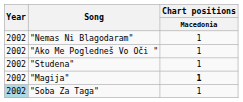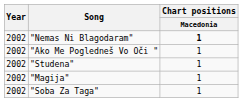(199, 38) normal -> (199, 38) bold
(199, 78) bold -> (199, 78) normal
(16, 91) lightblue background -> (16, 91) no background
